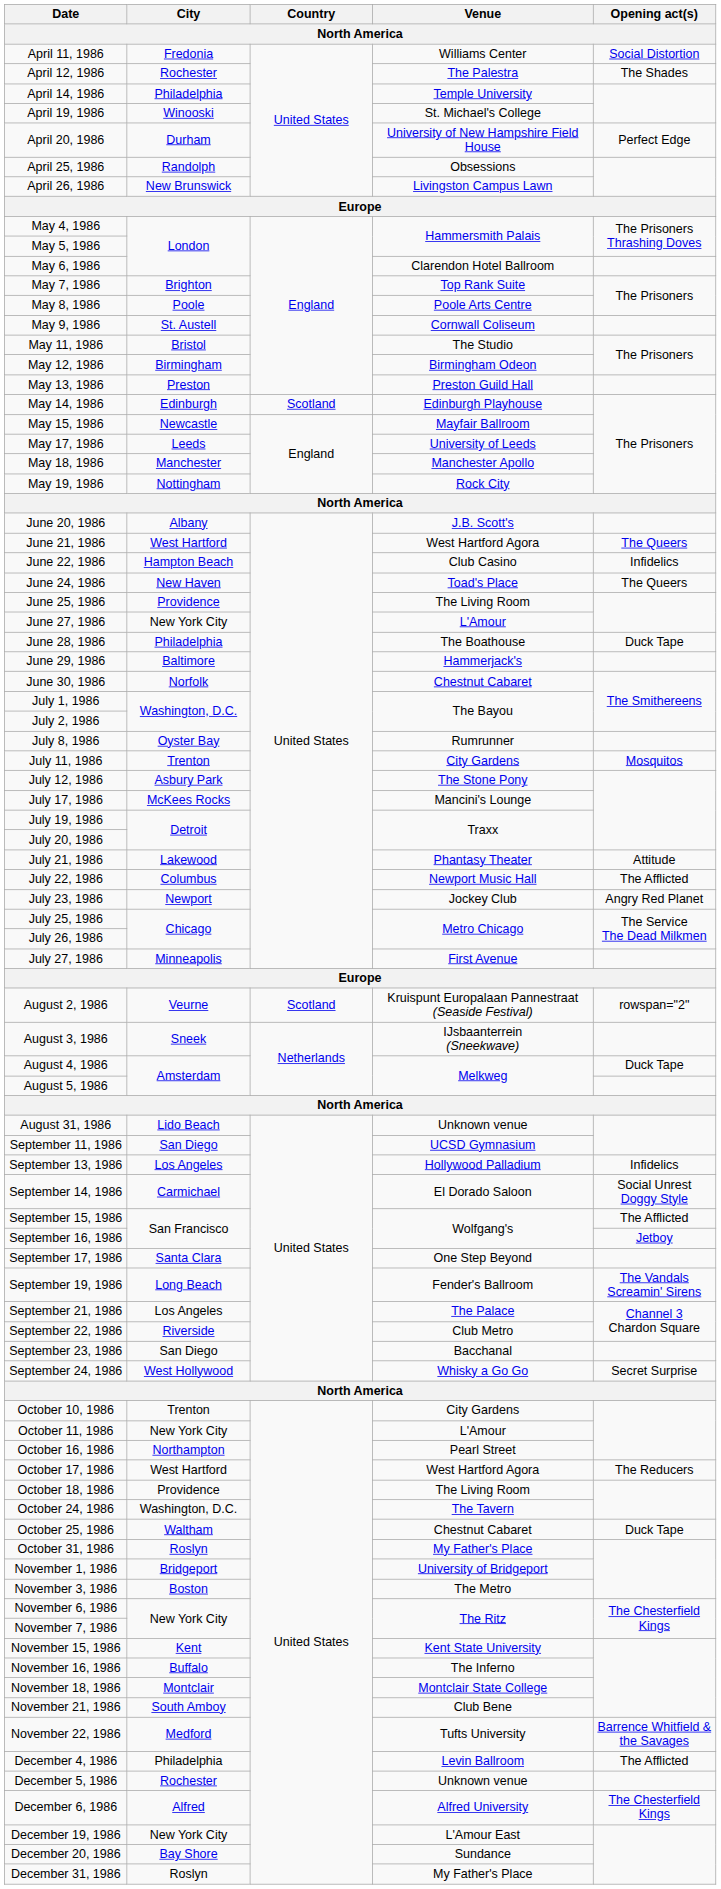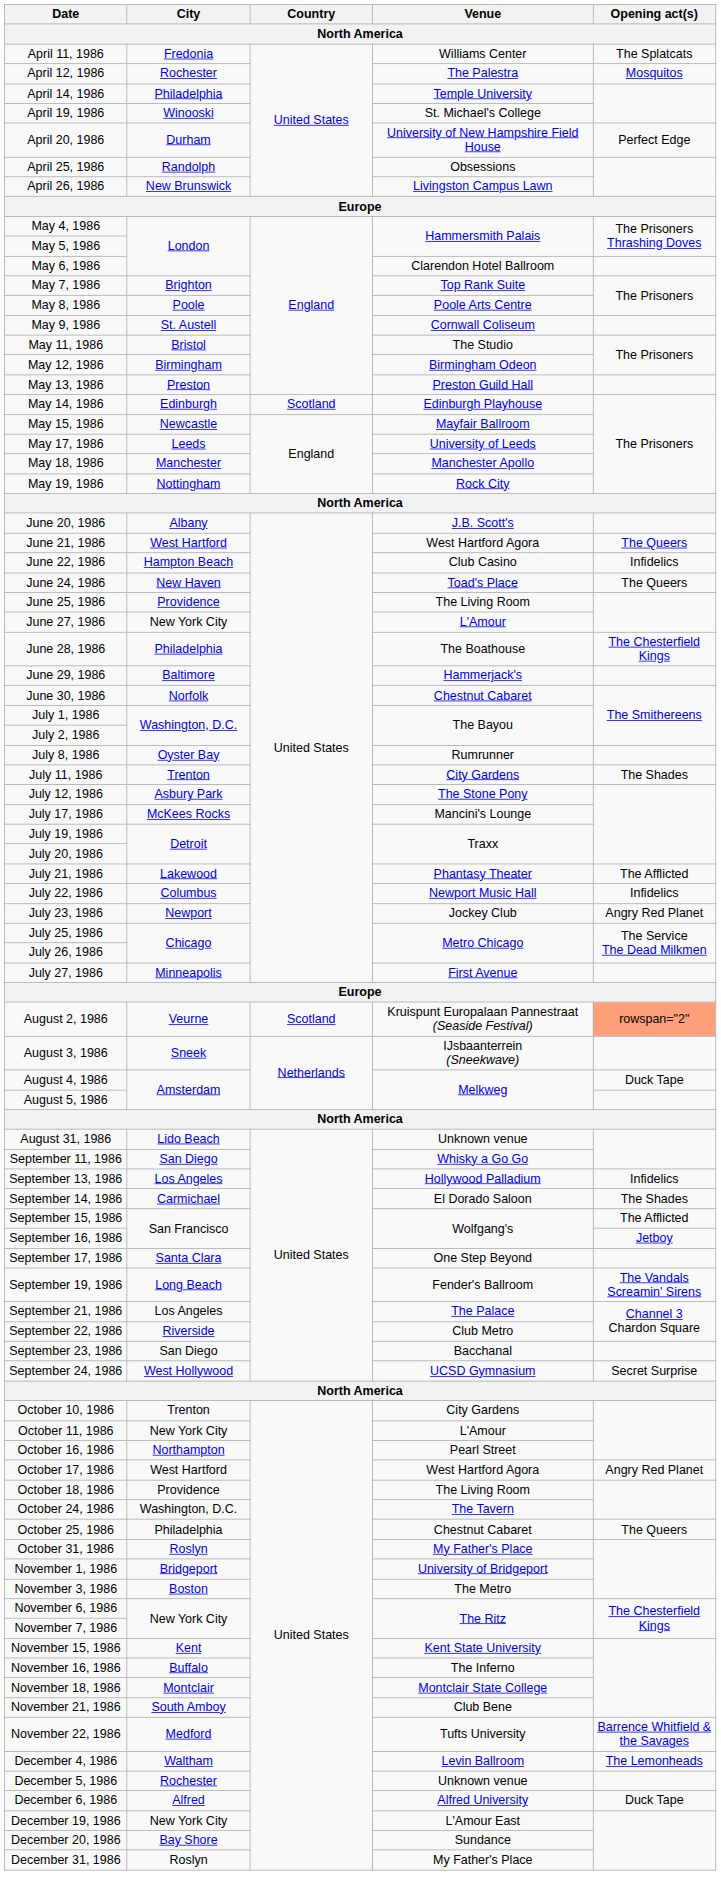(654, 53) Social Distortion -> (654, 53) The Splatcats
(654, 73) The Shades -> (654, 73) Mosquitos
(654, 642) Duck Tape -> (654, 649) The Chesterfield Kings
(654, 760) Mosquitos -> (654, 774) The Shades
(654, 859) Attitude -> (654, 873) The Afflicted
(654, 879) The Afflicted -> (654, 893) Infidelics
(654, 1005) no background -> (654, 1019) lightsalmon background
(483, 1145) UCSD Gymnasium -> (483, 1159) Whisky a Go Go
(654, 1191) Social Unrest Doggy Style -> (654, 1198) The Shades
(483, 1371) Whisky a Go Go -> (483, 1371) UCSD Gymnasium
(654, 1470) The Reducers -> (654, 1470) Angry Red Planet
(189, 1529) Waltham -> (189, 1529) Philadelphia
(654, 1529) Duck Tape -> (654, 1529) The Queers
(189, 1761) Philadelphia -> (189, 1761) Waltham
(654, 1761) The Afflicted -> (654, 1761) The Lemonheads
(654, 1807) The Chesterfield Kings -> (654, 1800) Duck Tape
